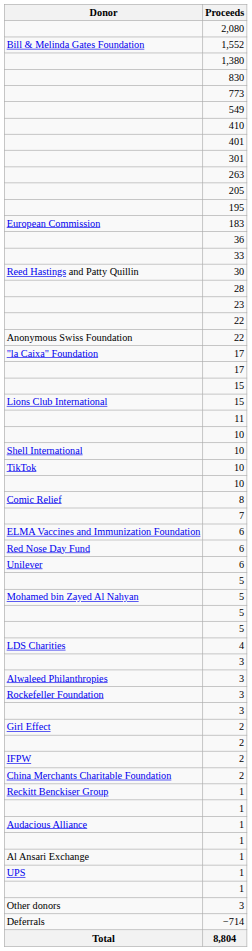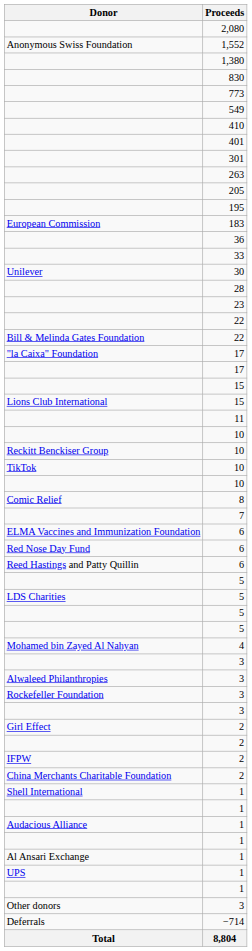(76, 45) Bill & Melinda Gates Foundation -> (70, 45) Anonymous Swiss Foundation
(73, 272) Reed Hastings and Patty Quillin -> (25, 272) Unilever
(70, 337) Anonymous Swiss Foundation -> (76, 337) Bill & Melinda Gates Foundation
(45, 451) Shell International -> (58, 451) Reckitt Benckiser Group
(25, 564) Unilever -> (73, 564) Reed Hastings and Patty Quillin
(73, 597) Mohamed bin Zayed Al Nahyan -> (36, 597) LDS Charities
(36, 645) LDS Charities -> (73, 645) Mohamed bin Zayed Al Nahyan
(58, 792) Reckitt Benckiser Group -> (45, 792) Shell International
